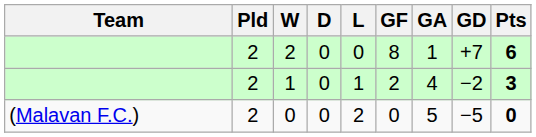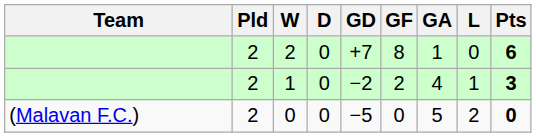columns swapped: (358, 20) <-> (471, 20)
